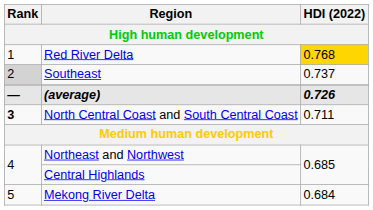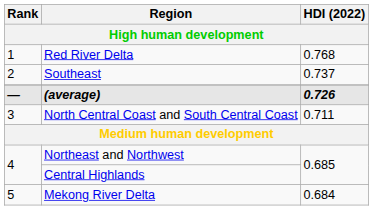(319, 54) gold background -> (319, 54) no background
(11, 74) lightgrey background -> (11, 74) no background
(11, 114) bold -> (11, 114) normal
